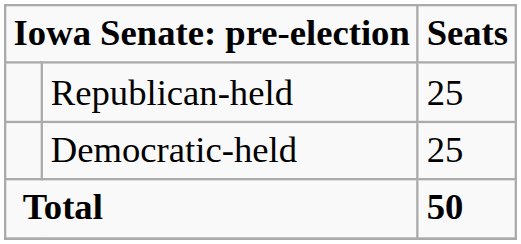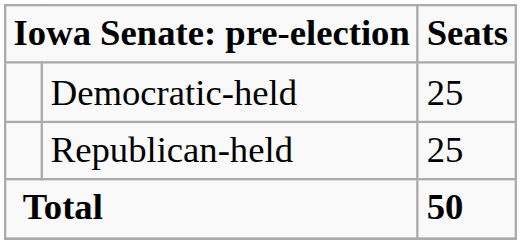rows swapped: (172, 91) <-> (174, 149)
